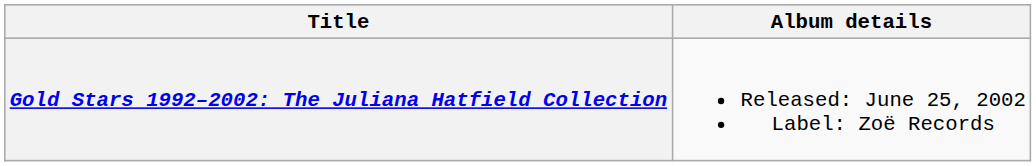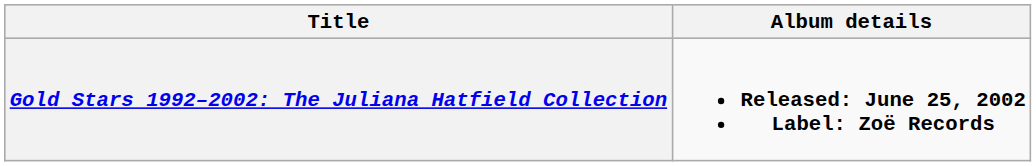(851, 112) normal -> (851, 112) bold
